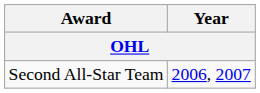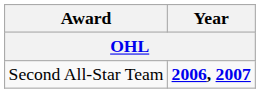(211, 74) normal -> (211, 74) bold
